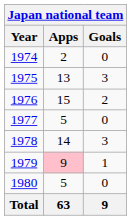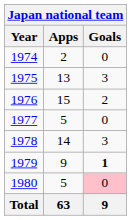(63, 162) pink background -> (63, 162) no background
(105, 162) normal -> (105, 162) bold
(105, 183) no background -> (105, 183) pink background
